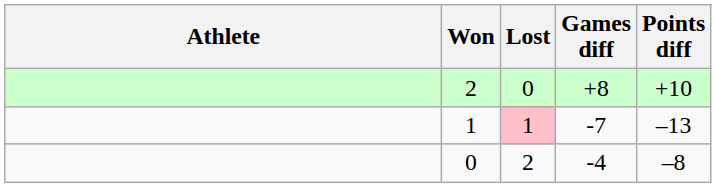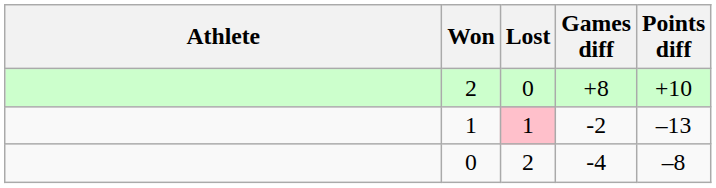(596, 125) -7 -> (596, 125) -2
